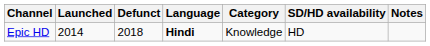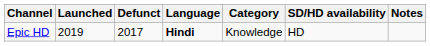(71, 31) 2014 -> (71, 31) 2019
(130, 31) 2018 -> (130, 31) 2017
